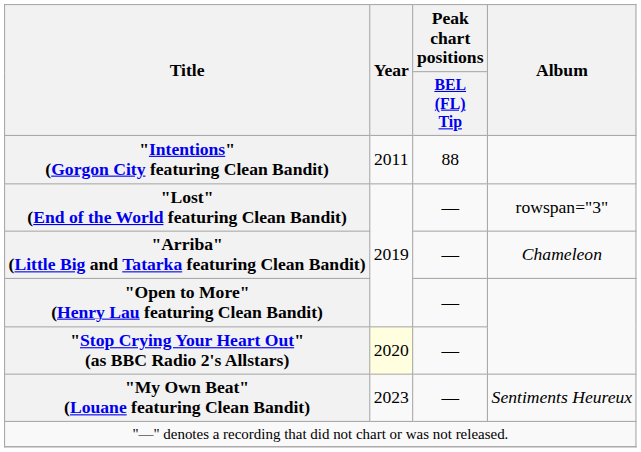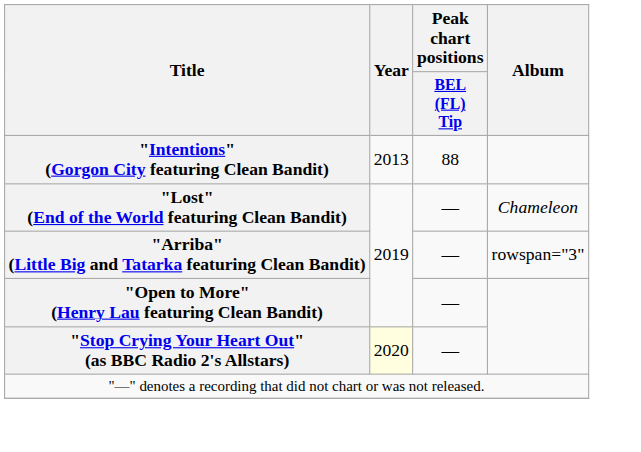(391, 159) 2011 -> (391, 159) 2013
(562, 207) rowspan="3" -> (538, 207) Chameleon
(562, 254) Chameleon -> (538, 254) rowspan="3"
- row: (187, 397)
